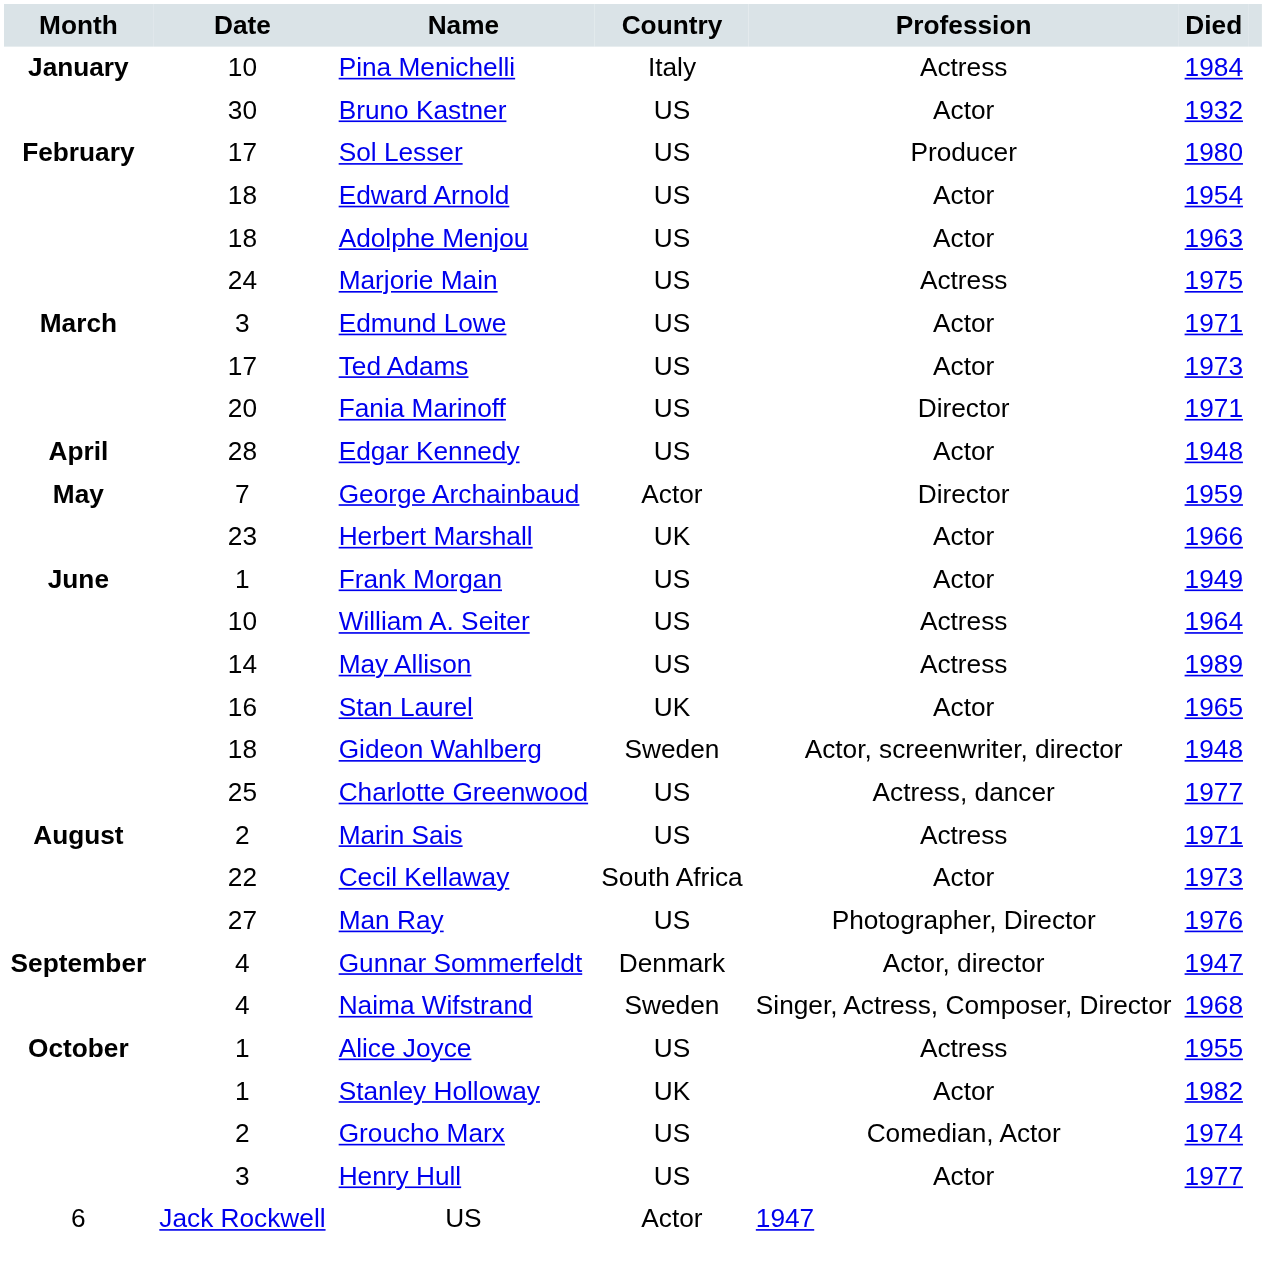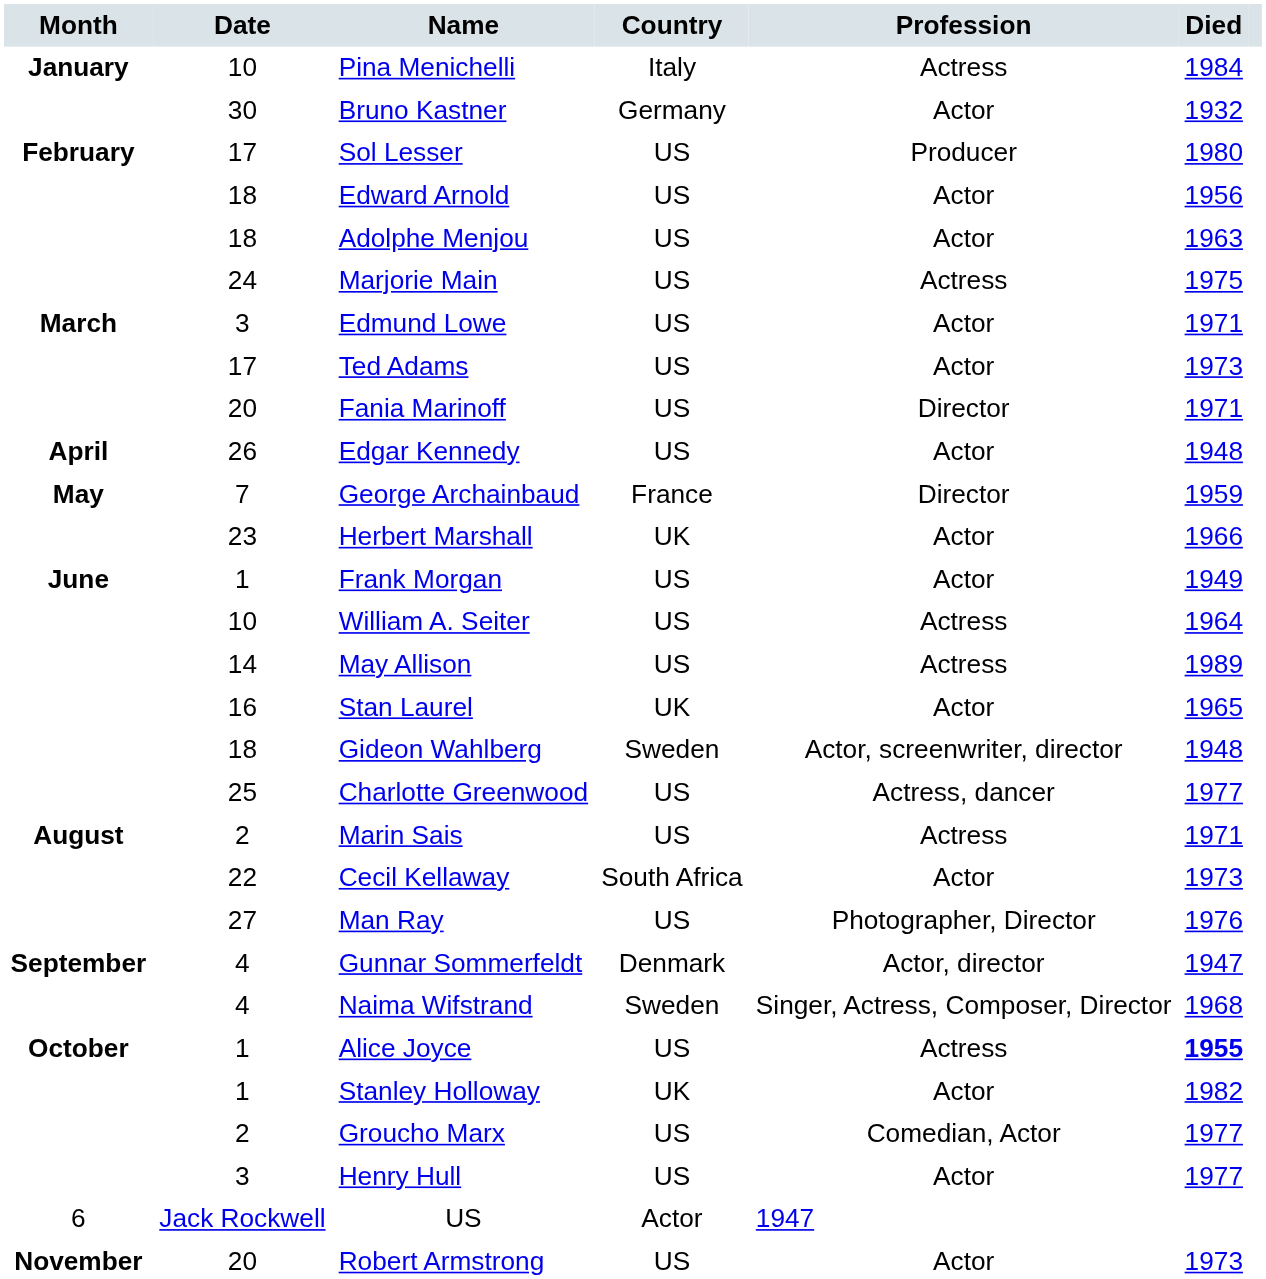(672, 110) US -> (672, 110) Germany
(1214, 195) 1954 -> (1214, 195) 1956
(242, 451) 28 -> (242, 451) 26
(672, 494) Actor -> (672, 494) France
(1214, 1048) normal -> (1214, 1048) bold
(1214, 1133) 1974 -> (1214, 1133) 1977
+ row: (441, 1261)
